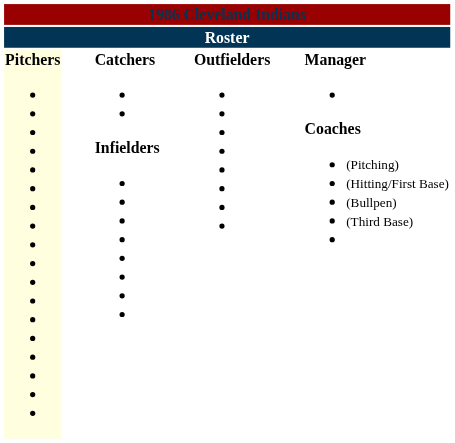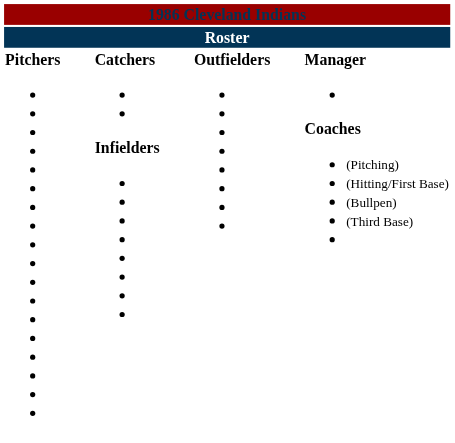(33, 237) lightyellow background -> (33, 237) no background
